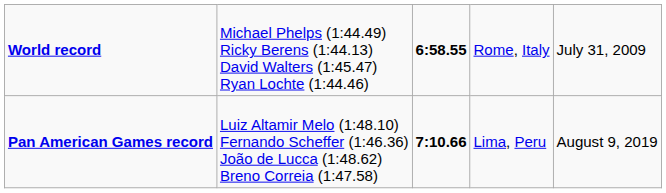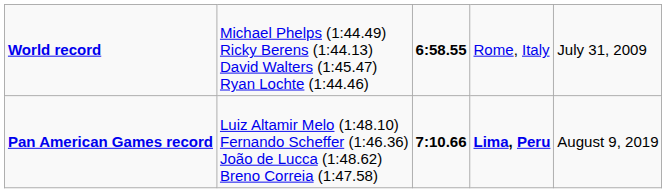(510, 141) normal -> (512, 141) bold
